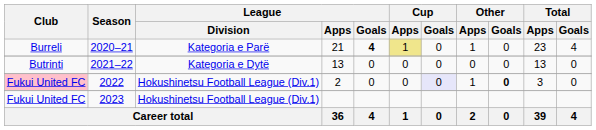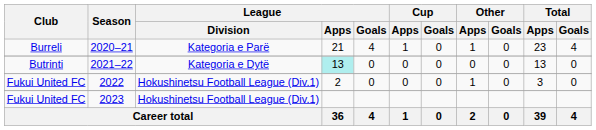(371, 47) bold -> (371, 47) normal
(405, 47) khaki background -> (405, 47) no background
(338, 64) no background -> (338, 64) paleturquoise background
(46, 82) pink background -> (46, 82) no background
(439, 82) lavender background -> (439, 82) no background
(506, 82) bold -> (506, 82) normal
